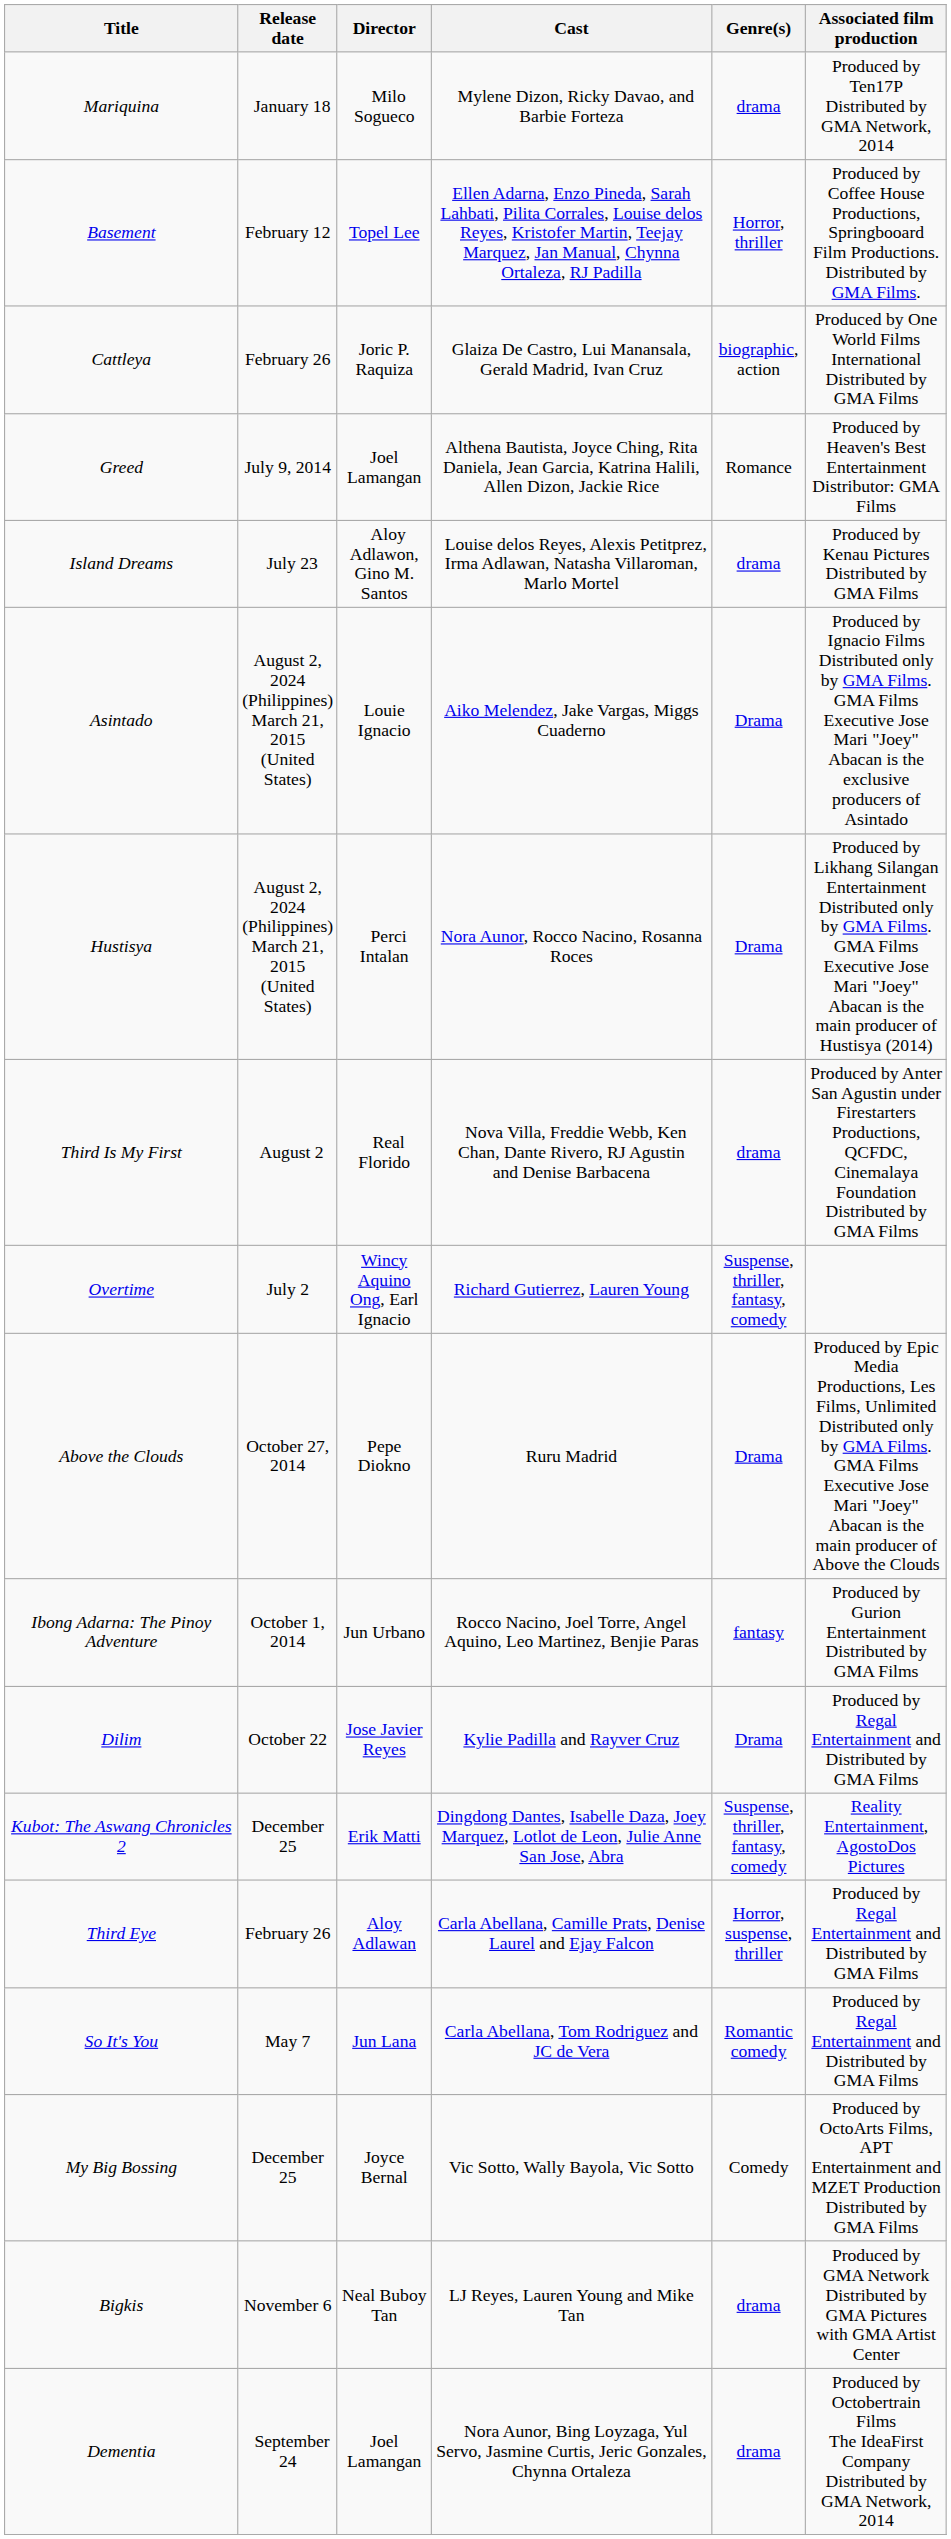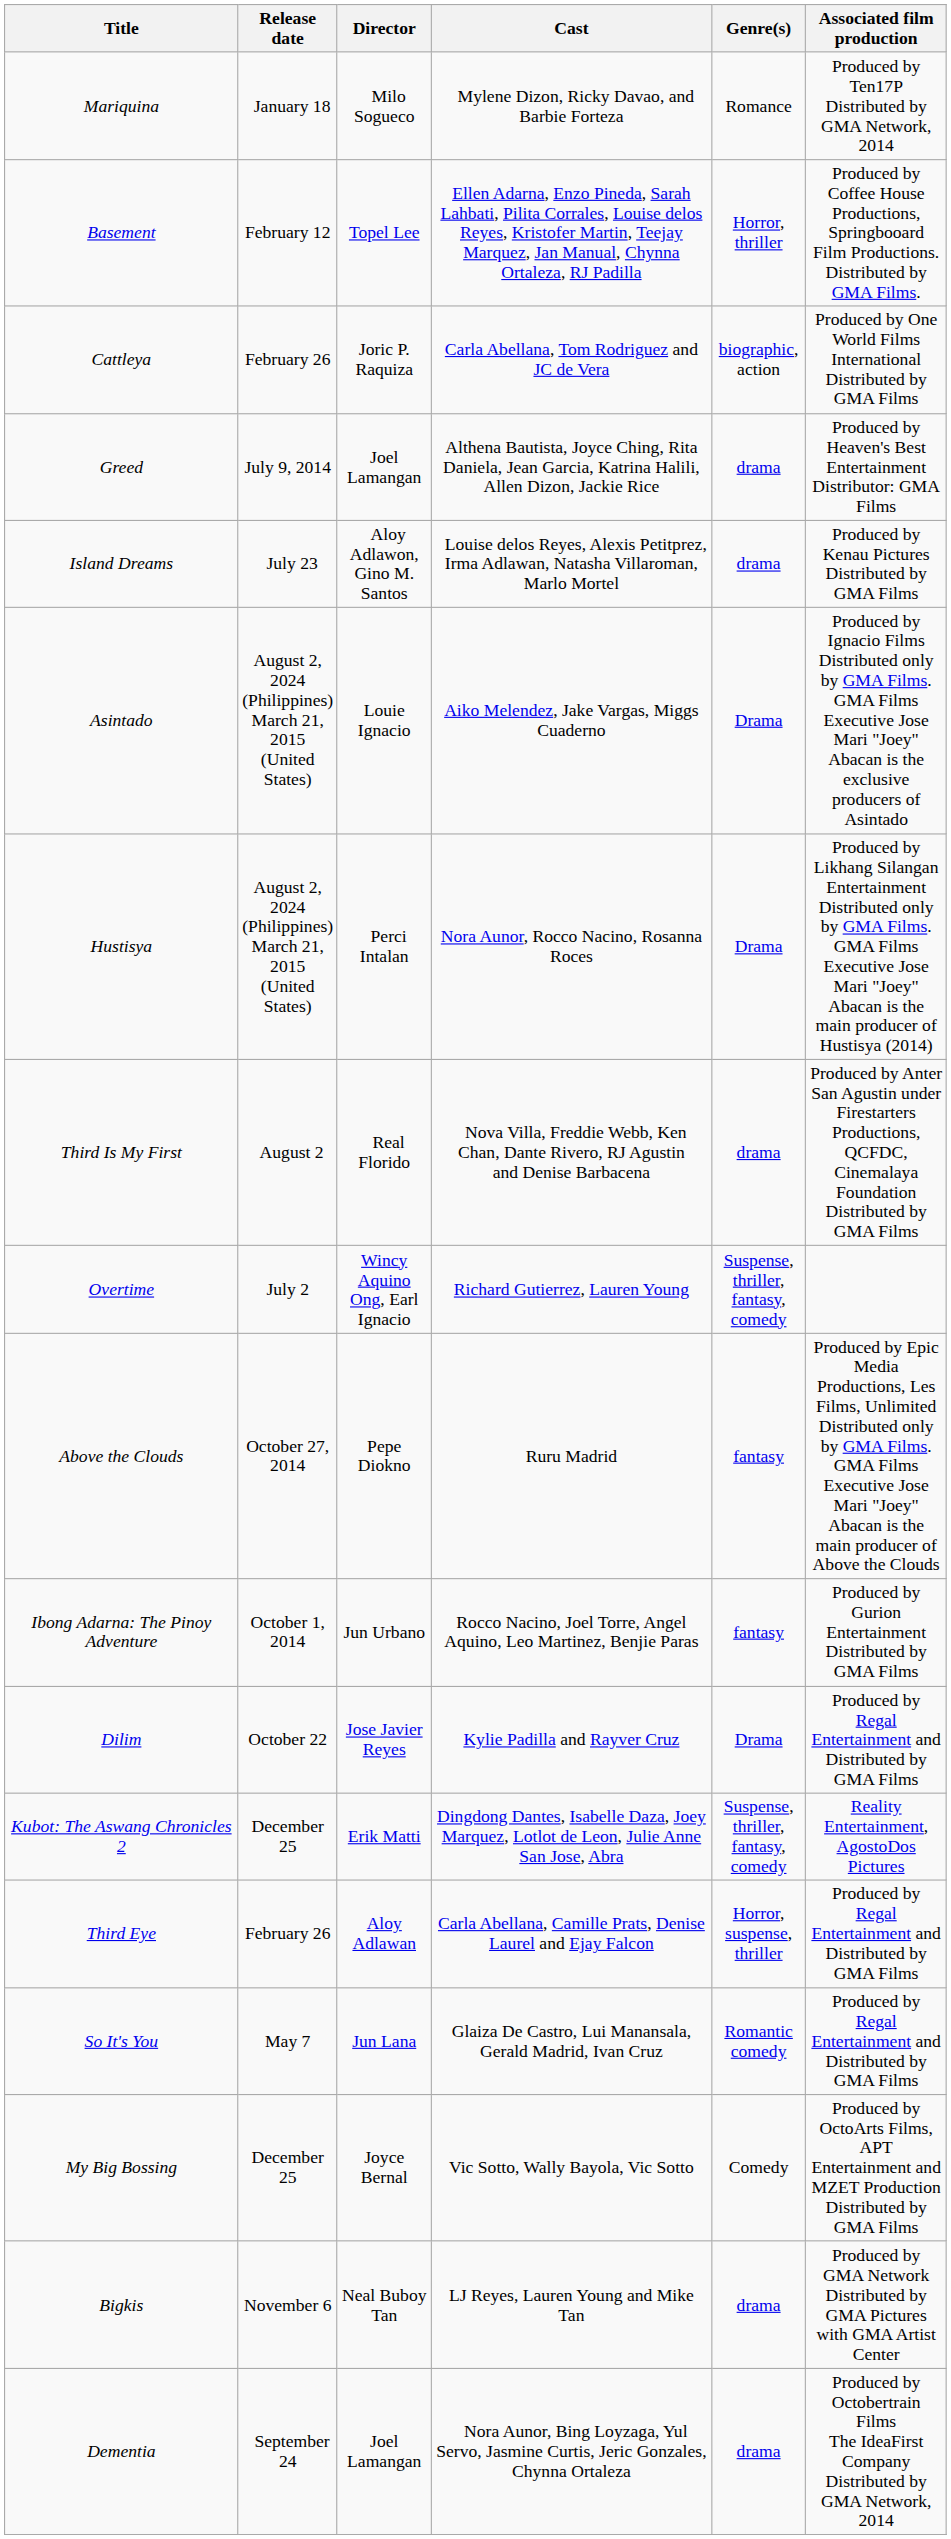(759, 105) drama -> (759, 105) Romance
(571, 359) Glaiza De Castro, Lui Manansala, Gerald Madrid, Ivan Cruz -> (571, 359) Carla Abellana, Tom Rodriguez and JC de Vera
(759, 466) Romance -> (759, 466) drama
(759, 1455) Drama -> (759, 1455) fantasy
(571, 2040) Carla Abellana, Tom Rodriguez and JC de Vera -> (571, 2040) Glaiza De Castro, Lui Manansala, Gerald Madrid, Ivan Cruz
